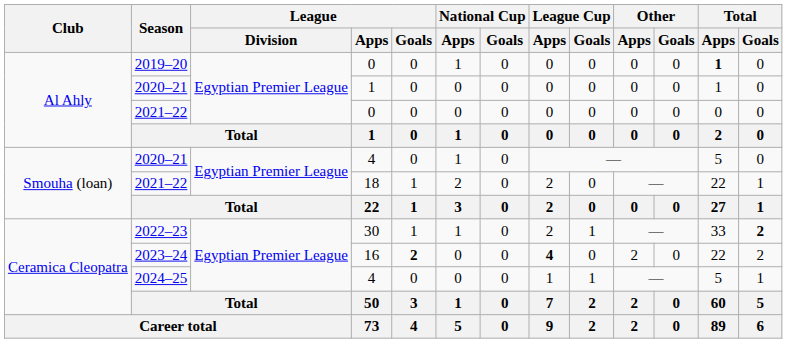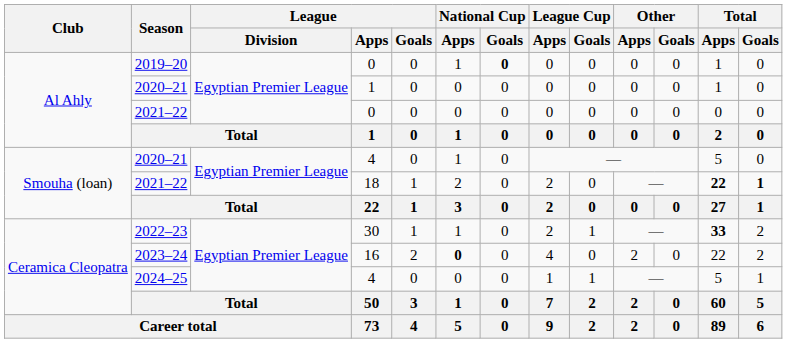(505, 64) normal -> (505, 64) bold
(718, 64) bold -> (718, 64) normal
(718, 183) normal -> (718, 183) bold
(760, 183) normal -> (760, 183) bold
(718, 231) normal -> (718, 231) bold
(760, 231) bold -> (760, 231) normal
(414, 254) bold -> (414, 254) normal
(458, 254) normal -> (458, 254) bold
(549, 254) bold -> (549, 254) normal
